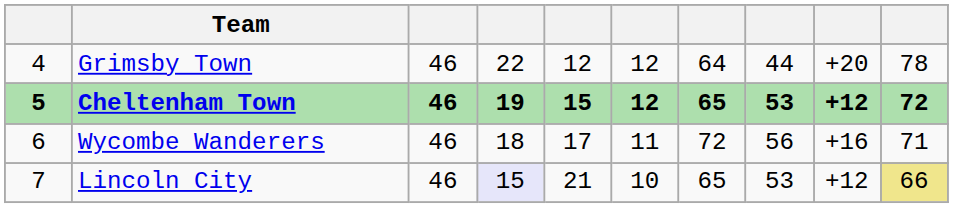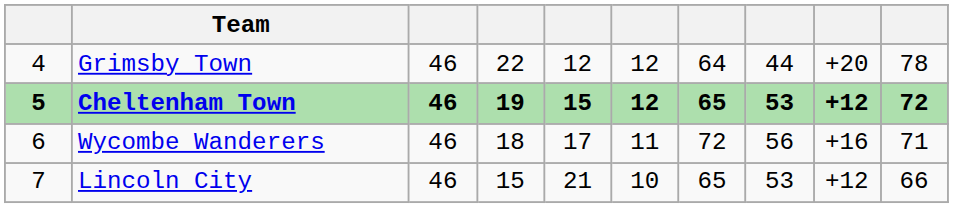(510, 182) lavender background -> (510, 182) no background
(914, 182) khaki background -> (914, 182) no background
